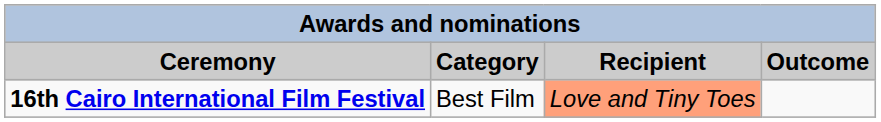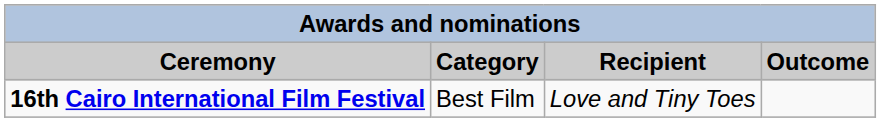(653, 99) lightsalmon background -> (653, 99) no background
